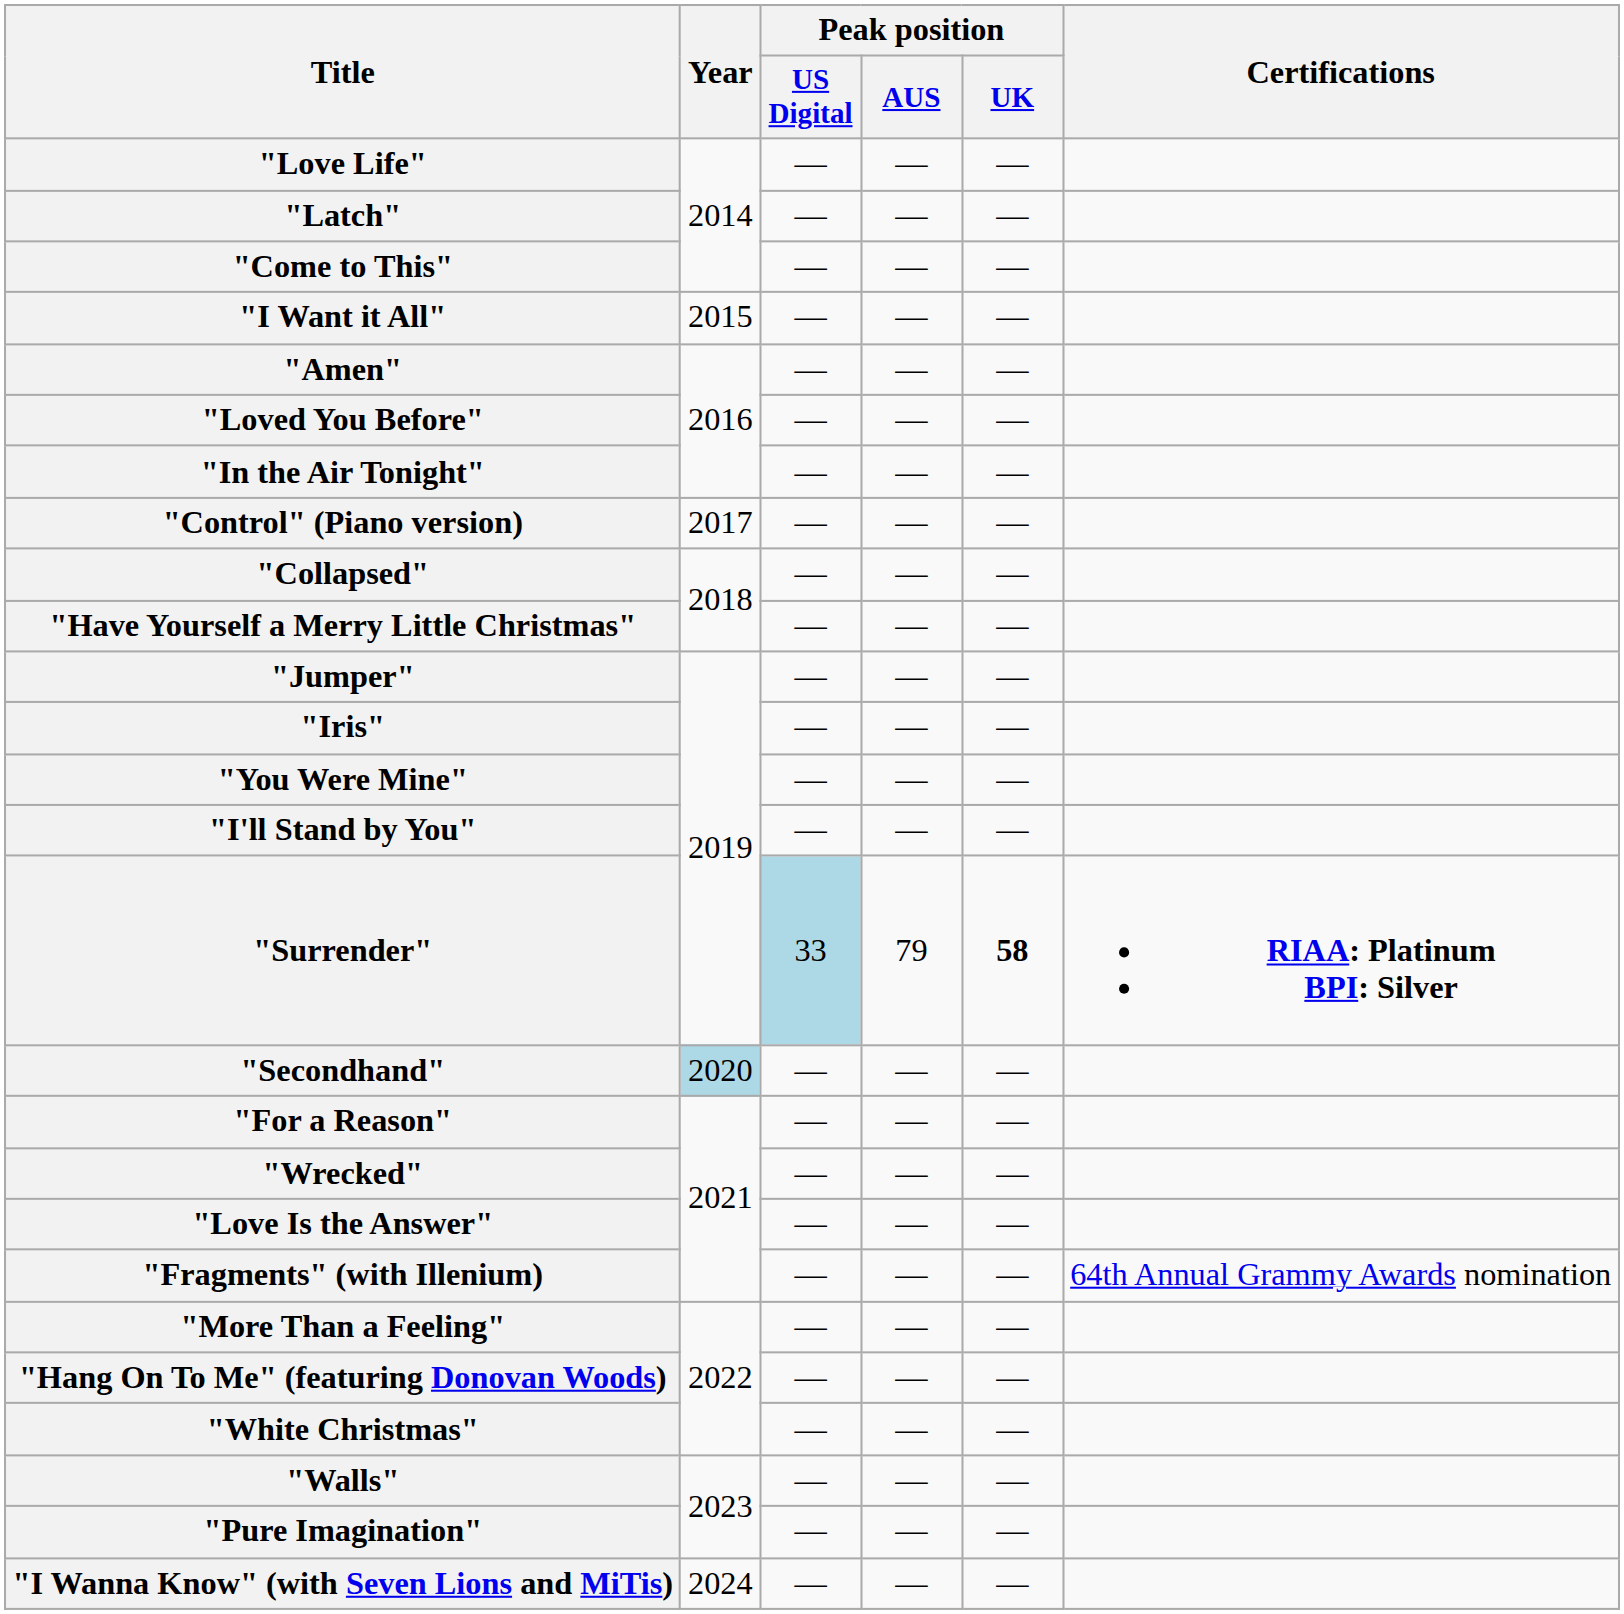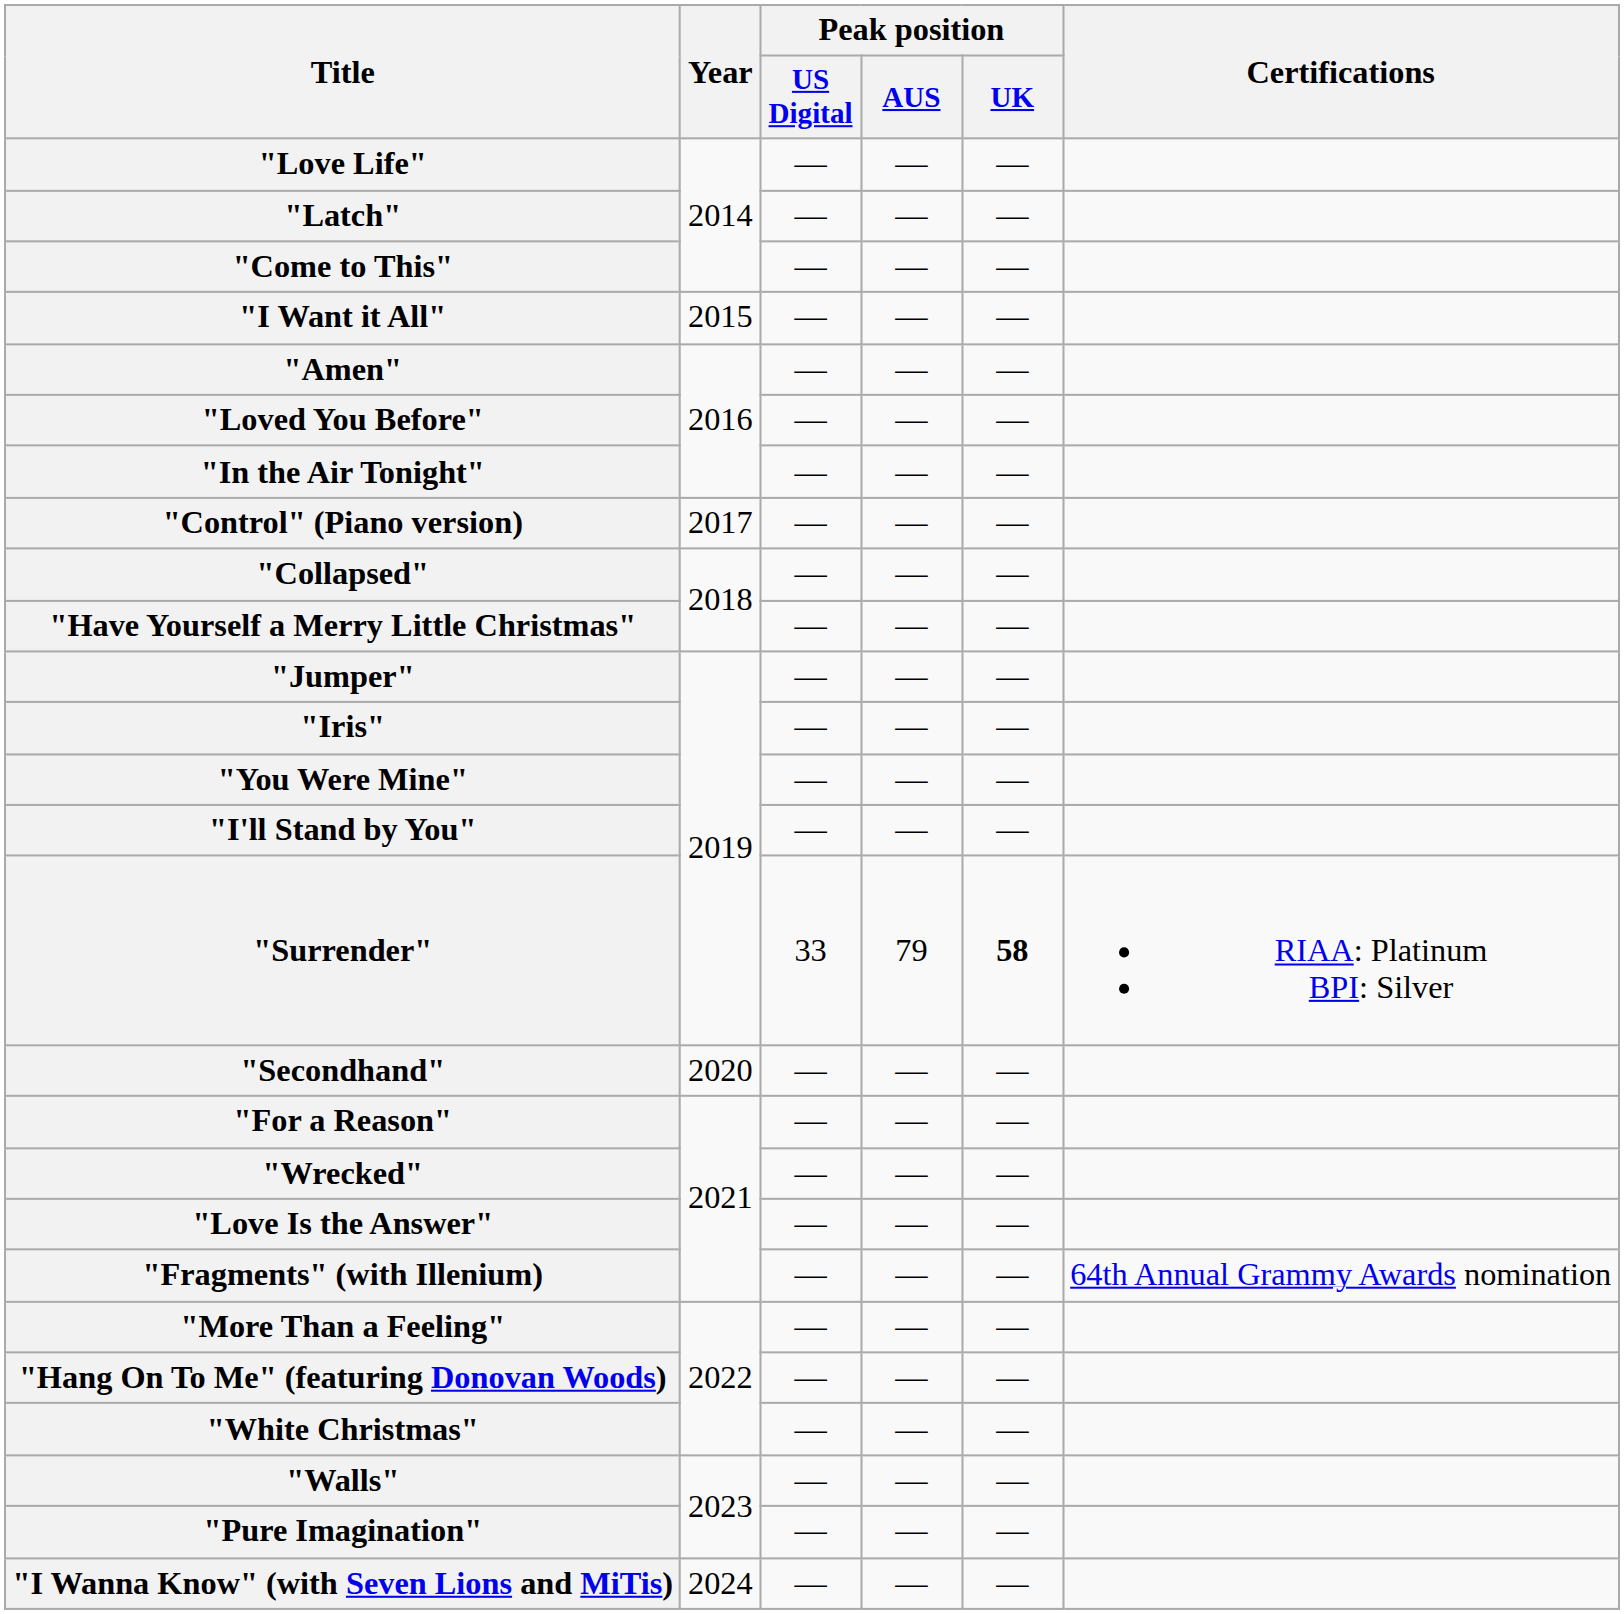(811, 949) lightblue background -> (811, 949) no background
(1341, 969) bold -> (1341, 969) normal
(720, 1069) lightblue background -> (720, 1069) no background
